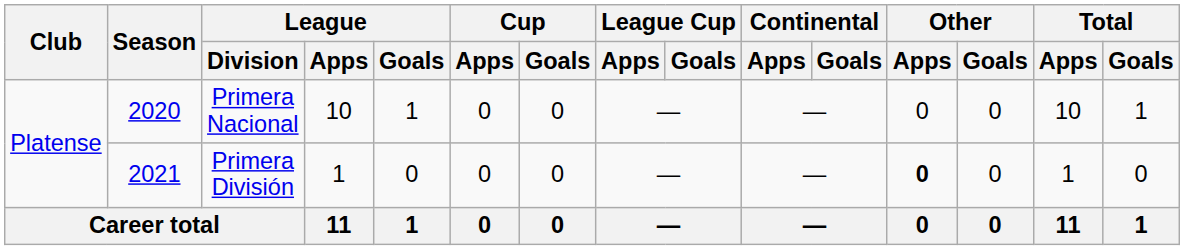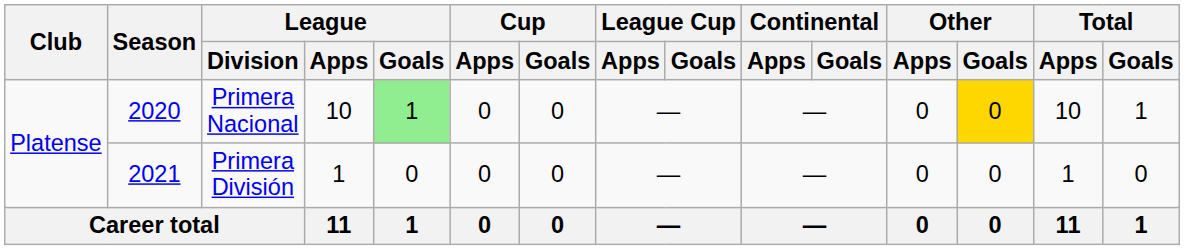(412, 110) no background -> (412, 110) lightgreen background
(995, 110) no background -> (995, 110) gold background
(922, 174) bold -> (922, 174) normal
